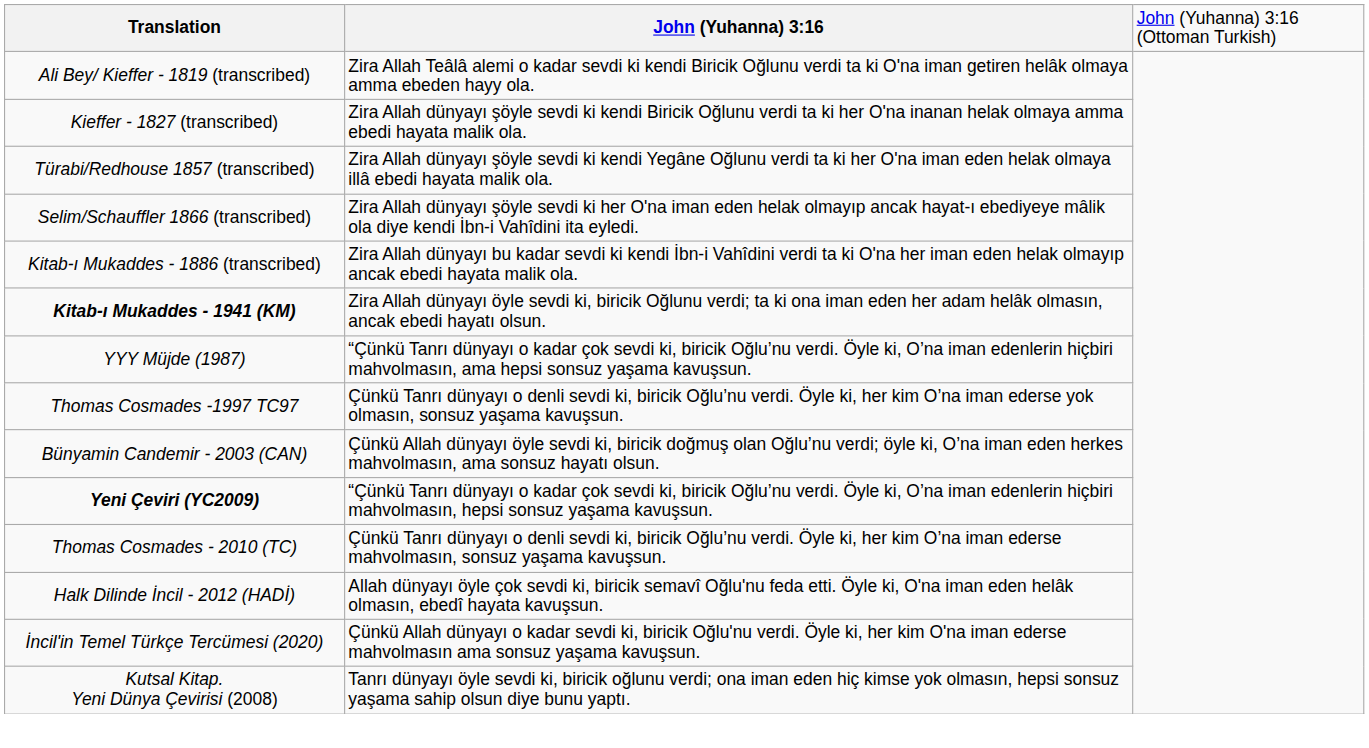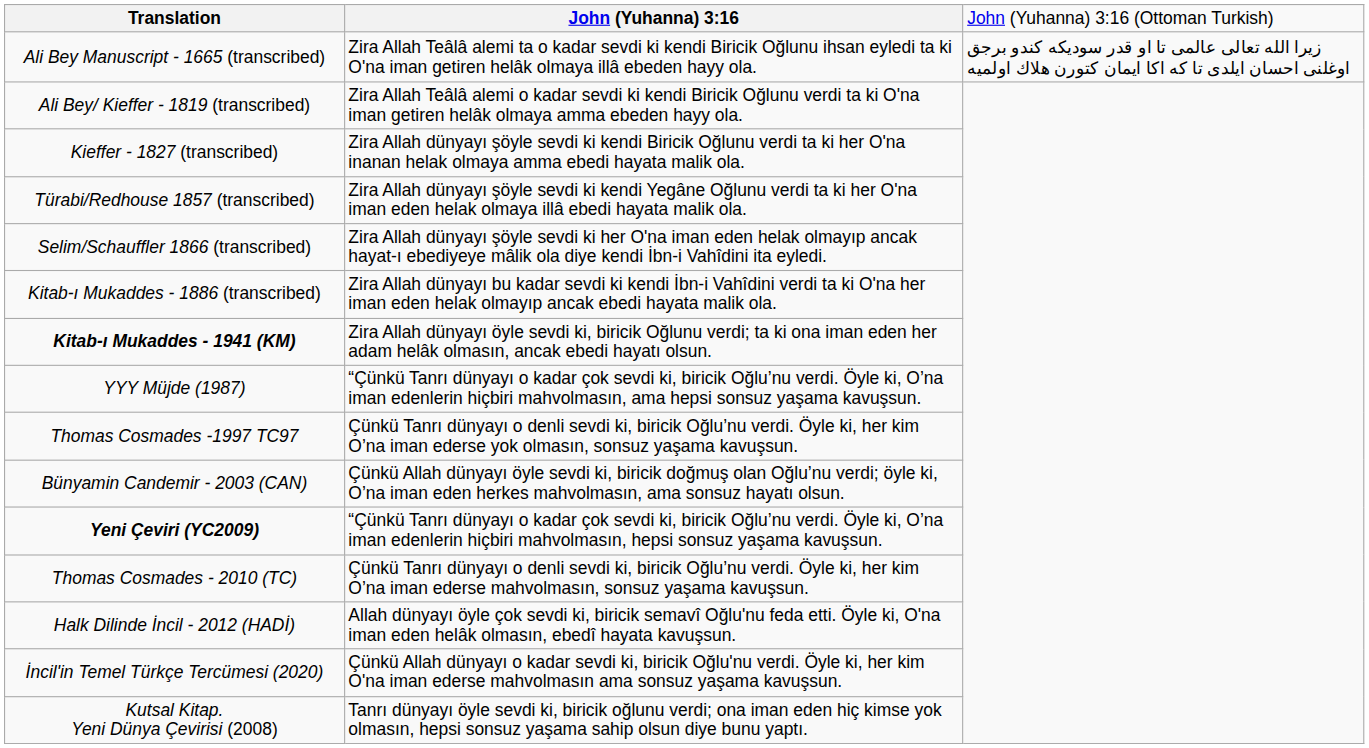+ row: (174, 56)
